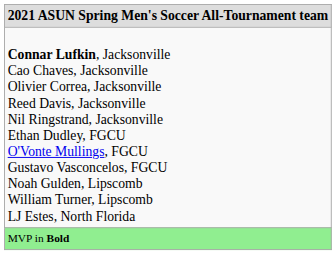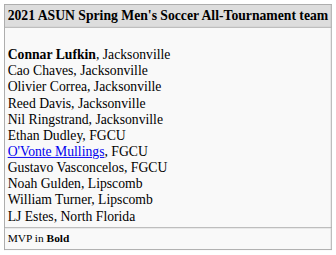(39, 239) lightgreen background -> (39, 239) no background
